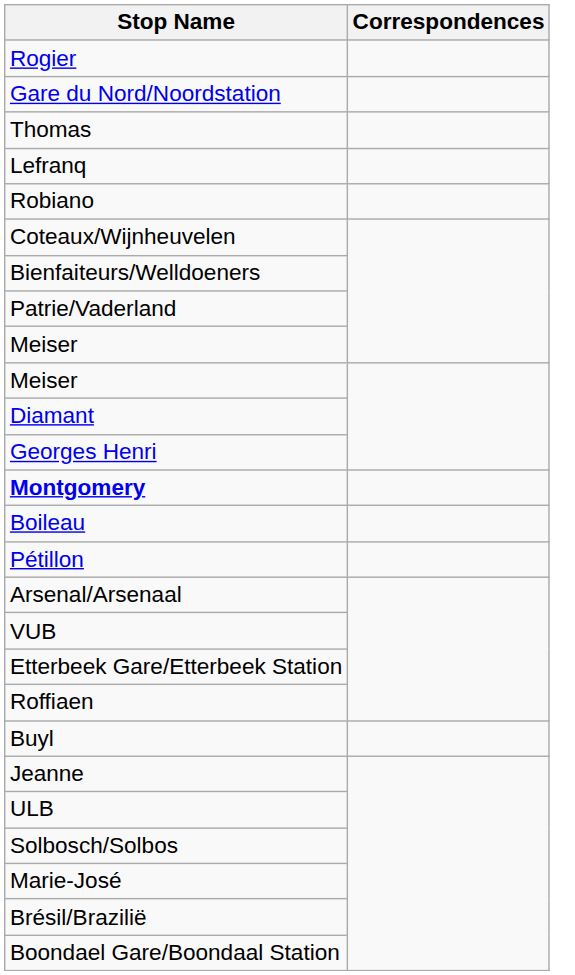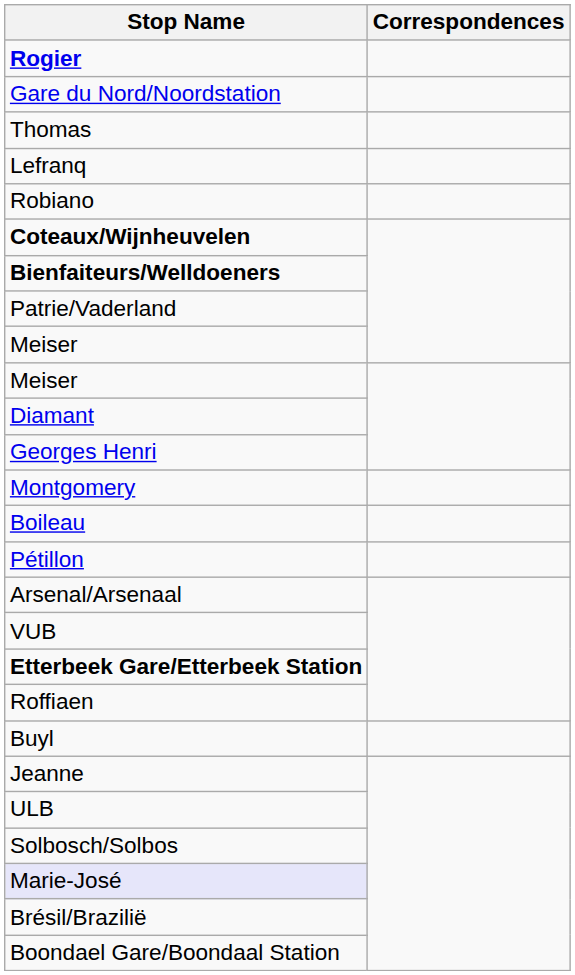(43, 58) normal -> (46, 58) bold
(123, 237) normal -> (130, 237) bold
(135, 272) normal -> (145, 272) bold
(78, 487) bold -> (73, 487) normal
(176, 666) normal -> (186, 666) bold
(66, 881) no background -> (66, 881) lavender background
